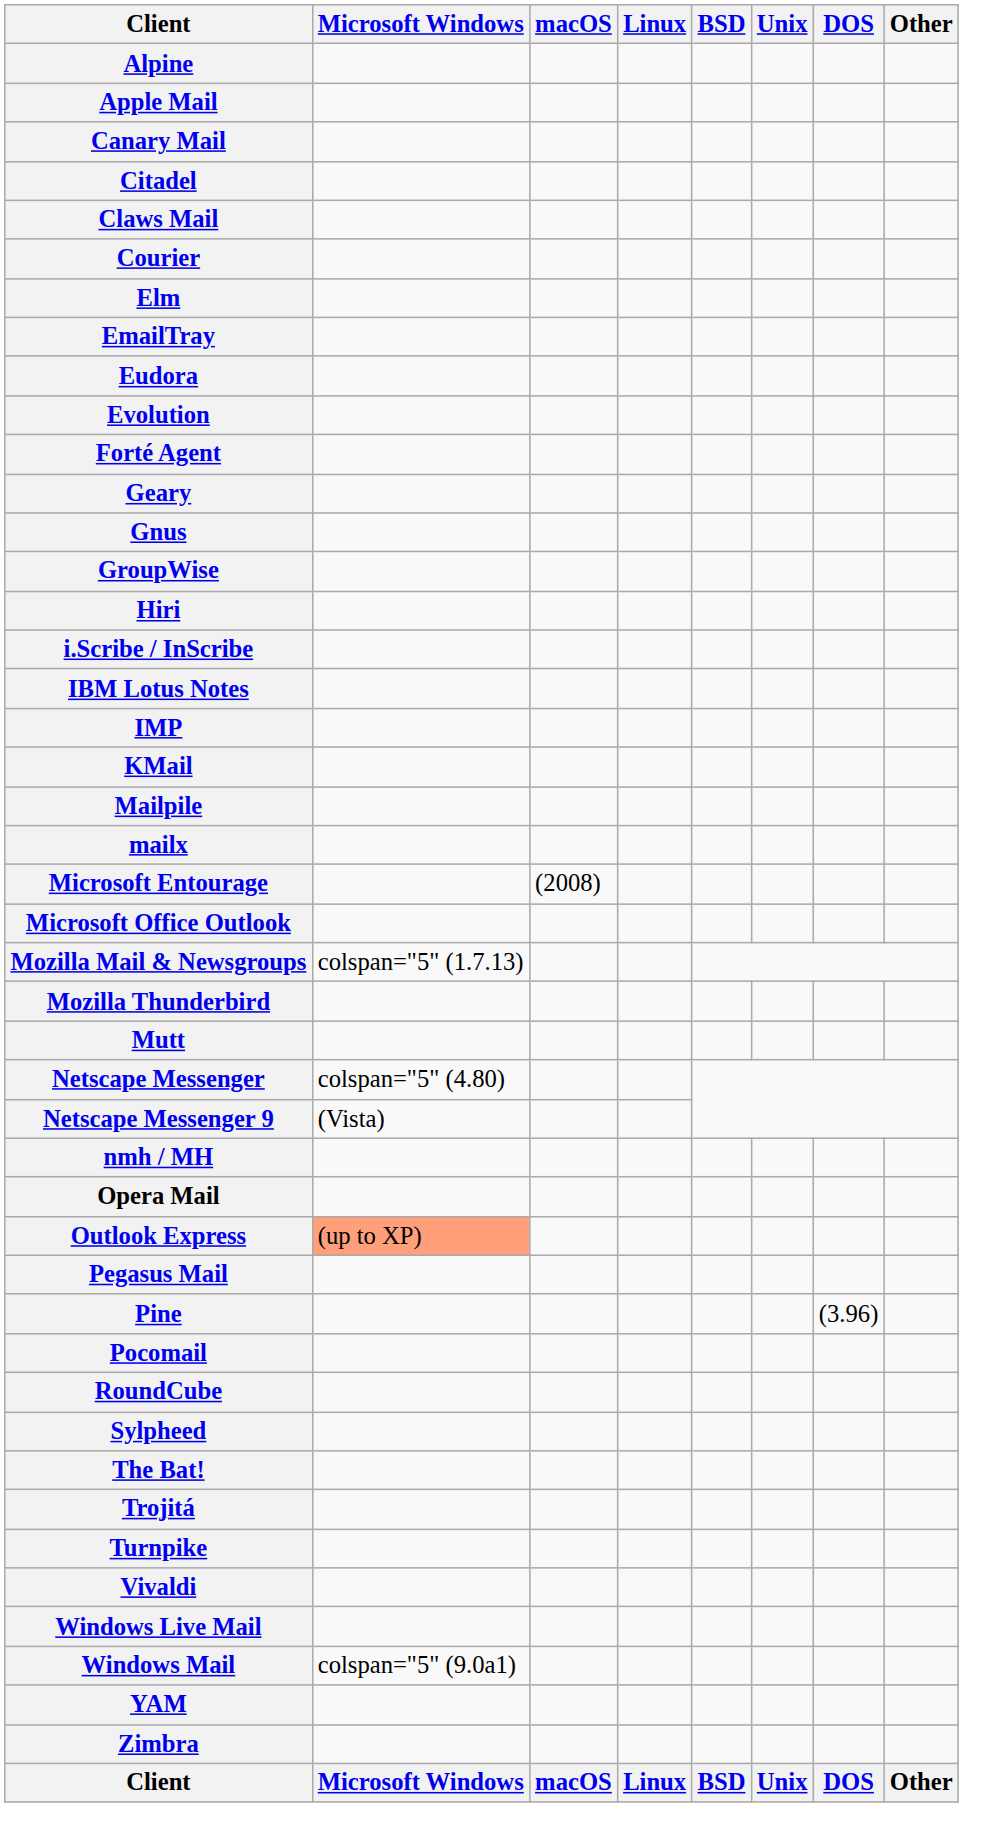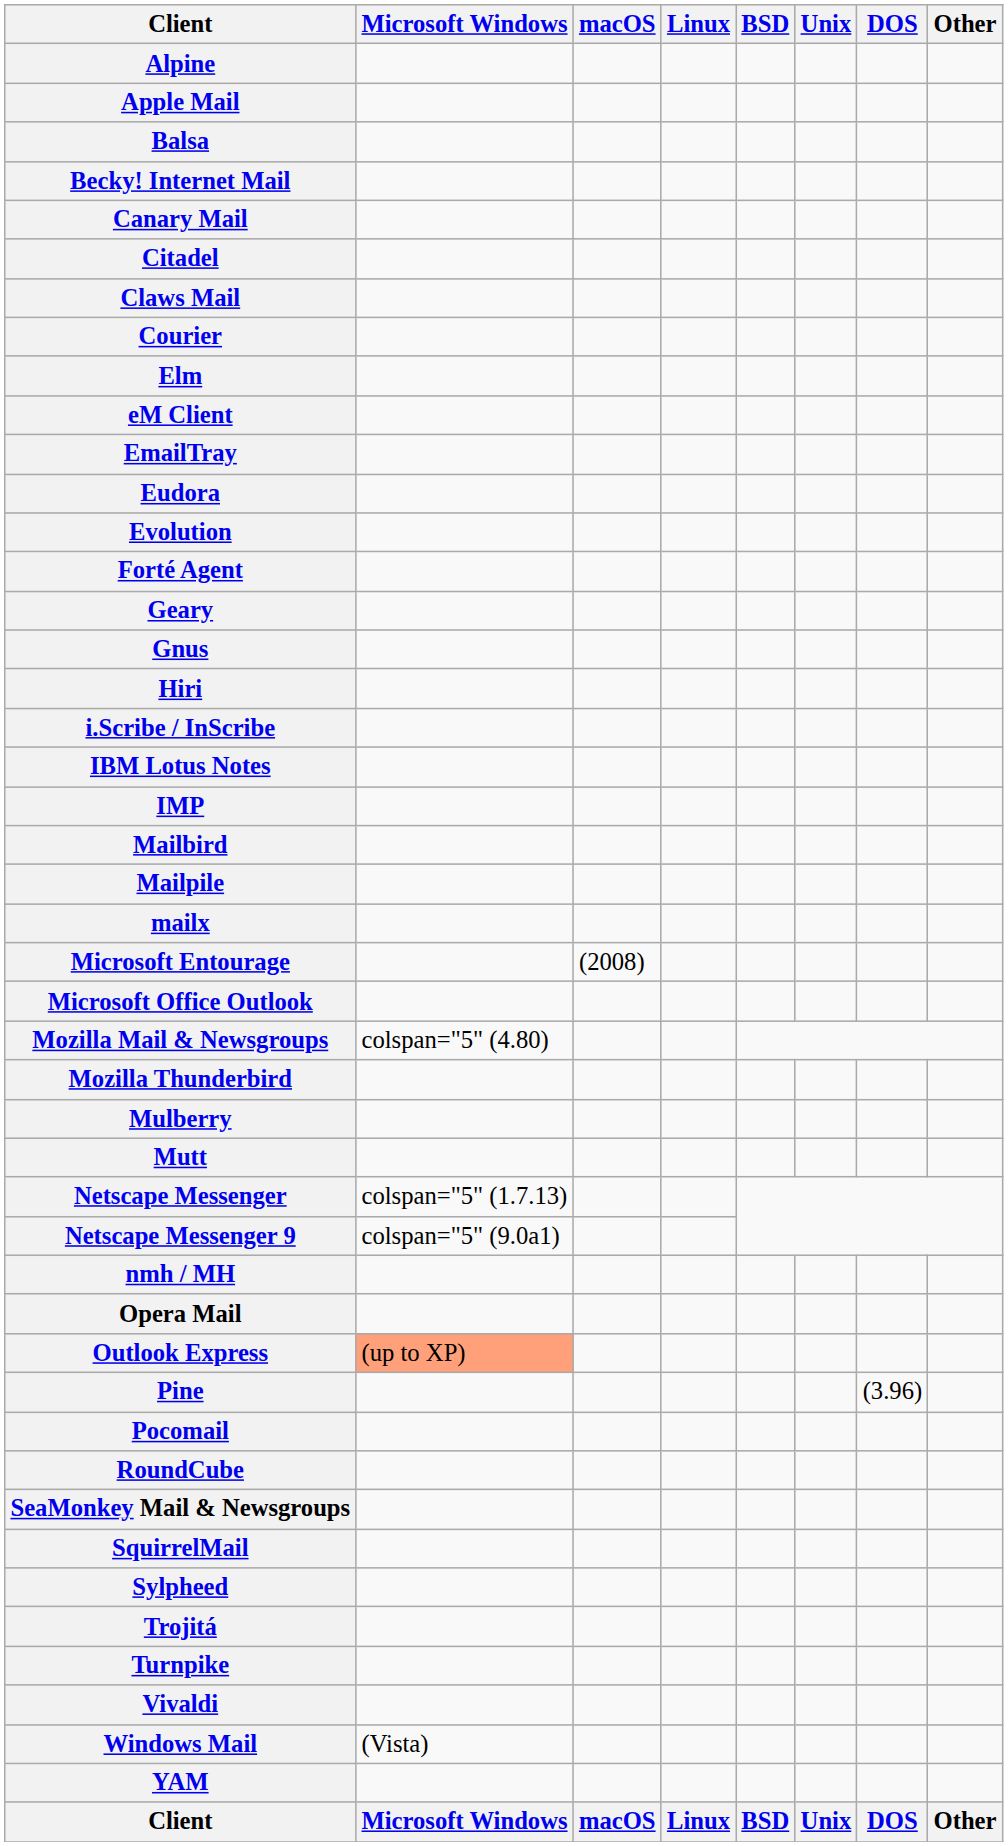+ row: (180, 141)
+ row: (180, 180)
+ row: (180, 414)
- row: (158, 571)
- row: (158, 766)
+ row: (180, 844)
(421, 961) colspan="5" (1.7.13) -> (455, 1040) colspan="5" (4.80)
+ row: (180, 1118)
(411, 1079) colspan="5" (4.80) -> (464, 1196) colspan="5" (1.7.13)
(351, 1118) (Vista) -> (461, 1235) colspan="5" (9.0a1)
- row: (158, 1274)
+ row: (180, 1508)
+ row: (180, 1548)
- row: (158, 1469)
- row: (158, 1626)
(417, 1665) colspan="5" (9.0a1) -> (395, 1743) (Vista)
- row: (158, 1743)
